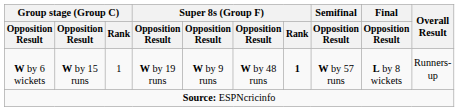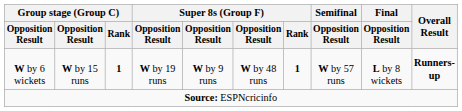(119, 69) normal -> (119, 69) bold
(433, 69) normal -> (434, 69) bold
